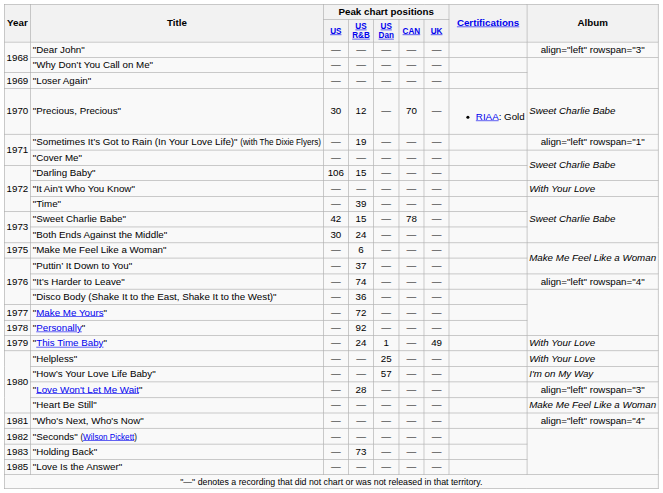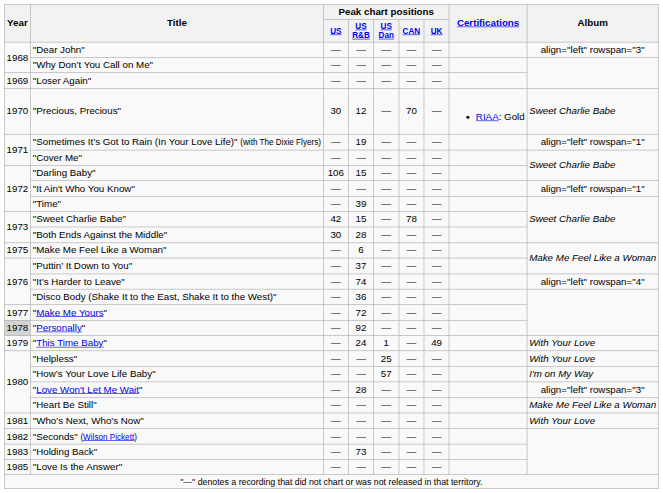(562, 188) With Your Love -> (593, 188) align="left" rowspan="1"
(361, 235) 24 -> (361, 235) 28
(17, 328) no background -> (17, 328) lightgrey background
(593, 420) align="left" rowspan="4" -> (562, 420) With Your Love
